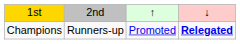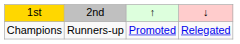(207, 30) bold -> (206, 30) normal
